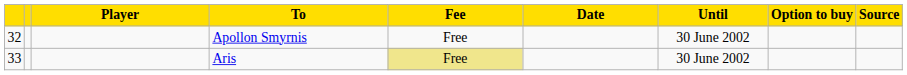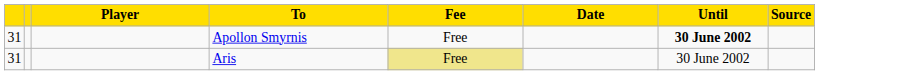- column: (812, 15)
(14, 37) 32 -> (14, 37) 31
(713, 37) normal -> (713, 37) bold
(14, 59) 33 -> (14, 59) 31
